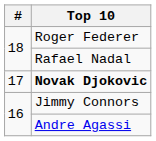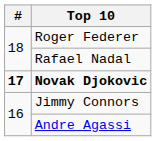(16, 81) normal -> (16, 81) bold
